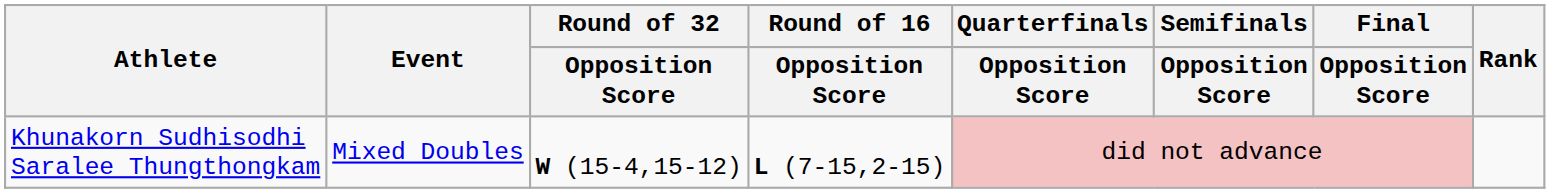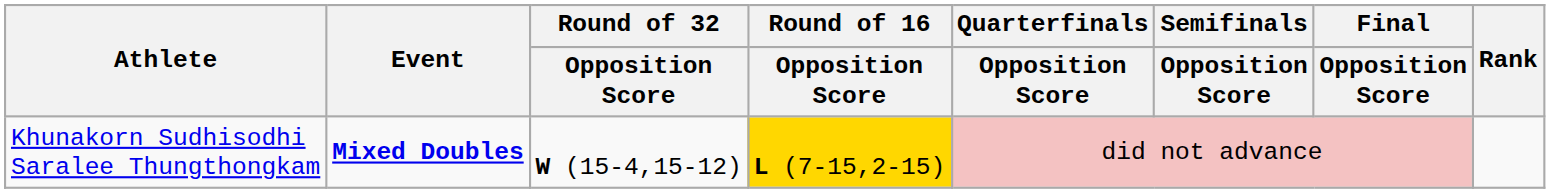(428, 152) normal -> (428, 152) bold
(849, 167) no background -> (849, 167) gold background
